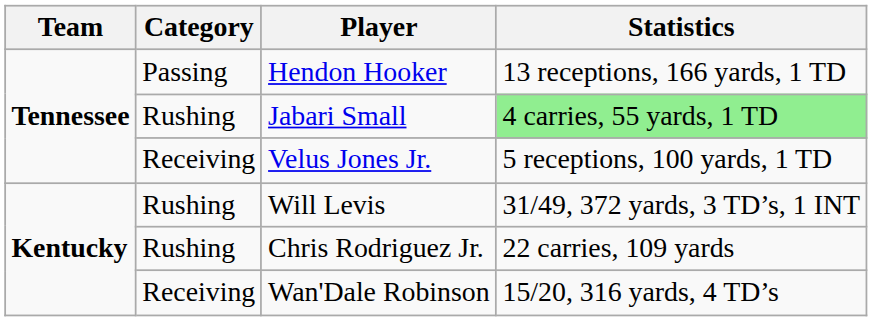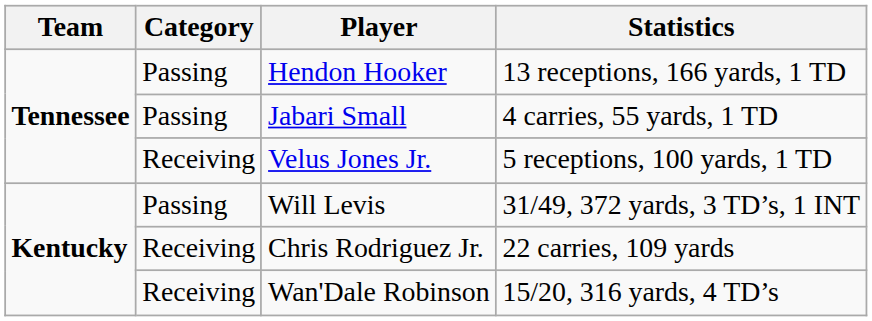(189, 115) Rushing -> (185, 115) Passing
(640, 115) lightgreen background -> (640, 115) no background
(189, 204) Rushing -> (185, 204) Passing
(189, 248) Rushing -> (199, 248) Receiving
